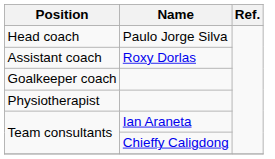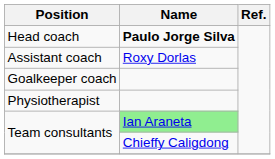(175, 36) normal -> (179, 36) bold
(157, 121) no background -> (157, 121) lightgreen background
